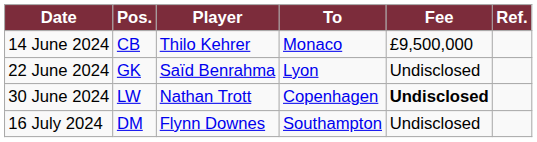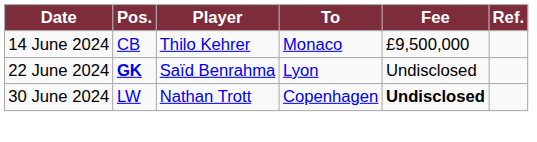(129, 70) normal -> (129, 70) bold
- row: (56, 123)
